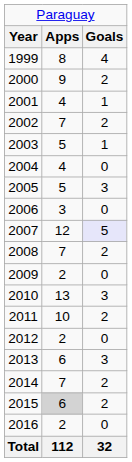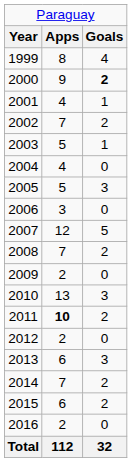(104, 79) normal -> (104, 79) bold
(104, 230) lavender background -> (104, 230) no background
(62, 317) normal -> (62, 317) bold
(62, 403) lightgrey background -> (62, 403) no background
